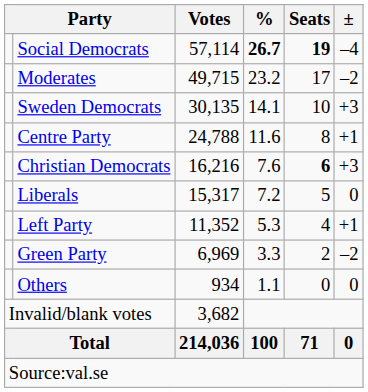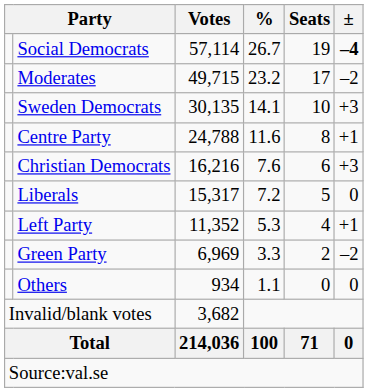(264, 48) bold -> (264, 48) normal
(321, 48) bold -> (321, 48) normal
(349, 48) normal -> (349, 48) bold
(326, 166) bold -> (326, 166) normal
